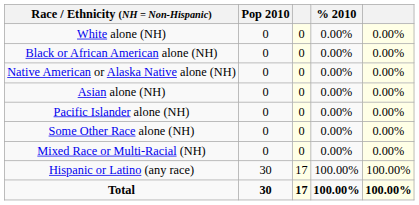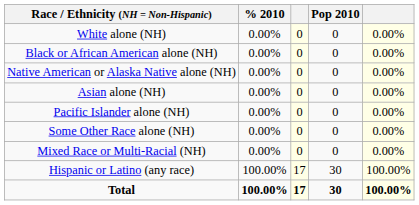columns swapped: (266, 14) <-> (336, 14)
